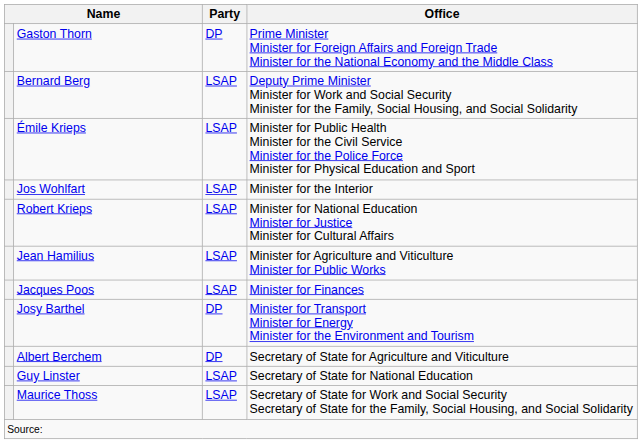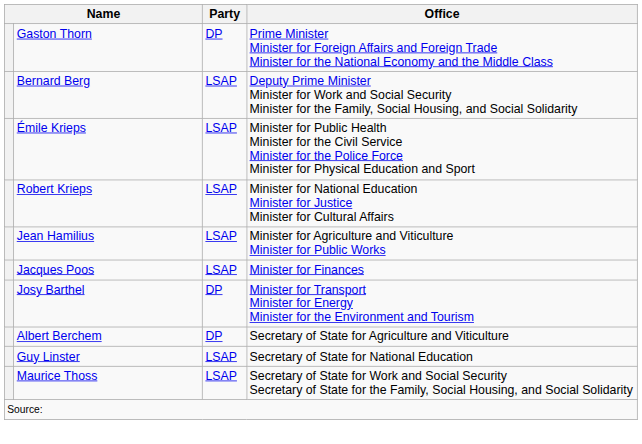- row: (51, 189)
